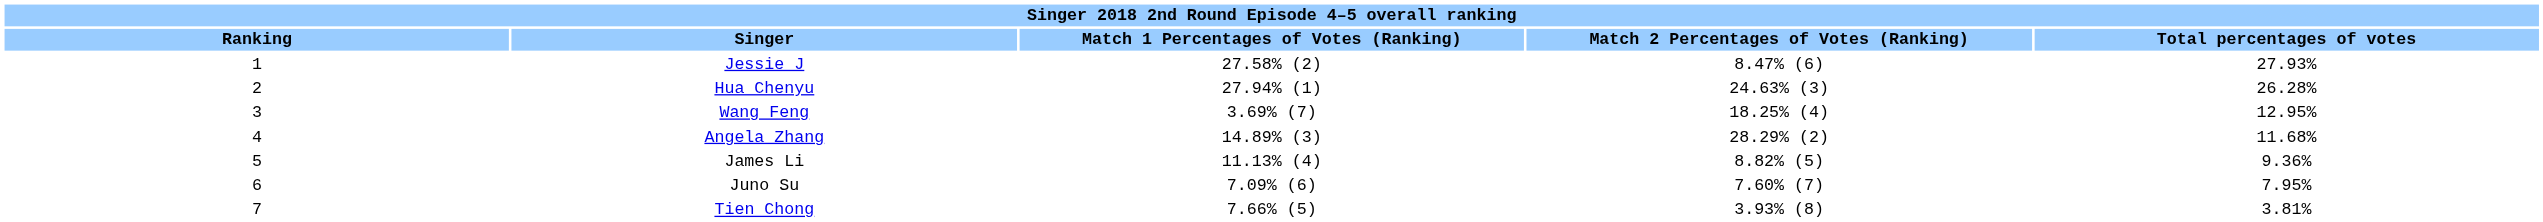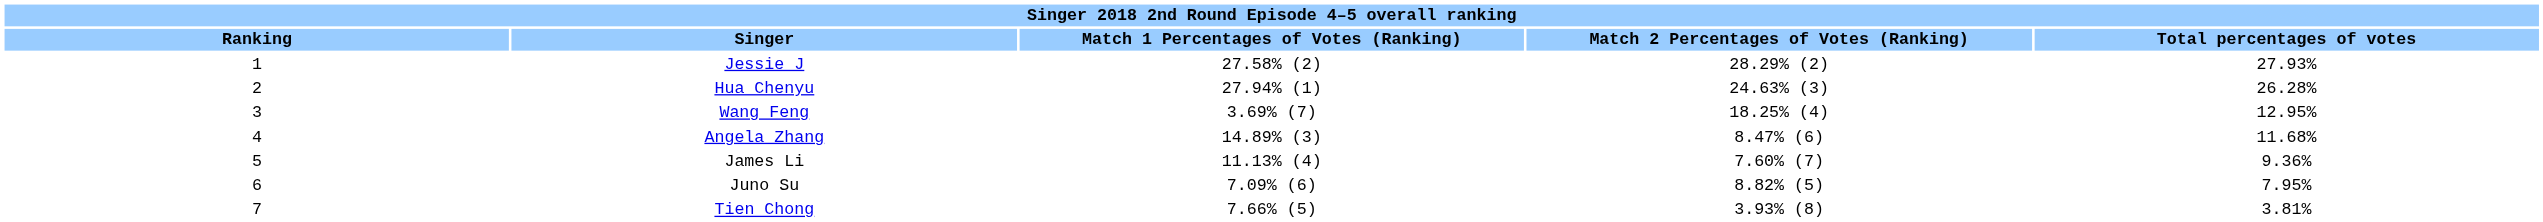(1779, 64) 8.47% (6) -> (1779, 64) 28.29% (2)
(1779, 137) 28.29% (2) -> (1779, 137) 8.47% (6)
(1779, 161) 8.82% (5) -> (1779, 161) 7.60% (7)
(1779, 186) 7.60% (7) -> (1779, 186) 8.82% (5)
